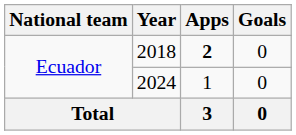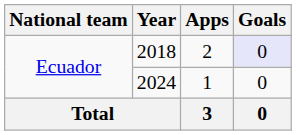(207, 51) bold -> (207, 51) normal
(262, 51) no background -> (262, 51) lavender background
